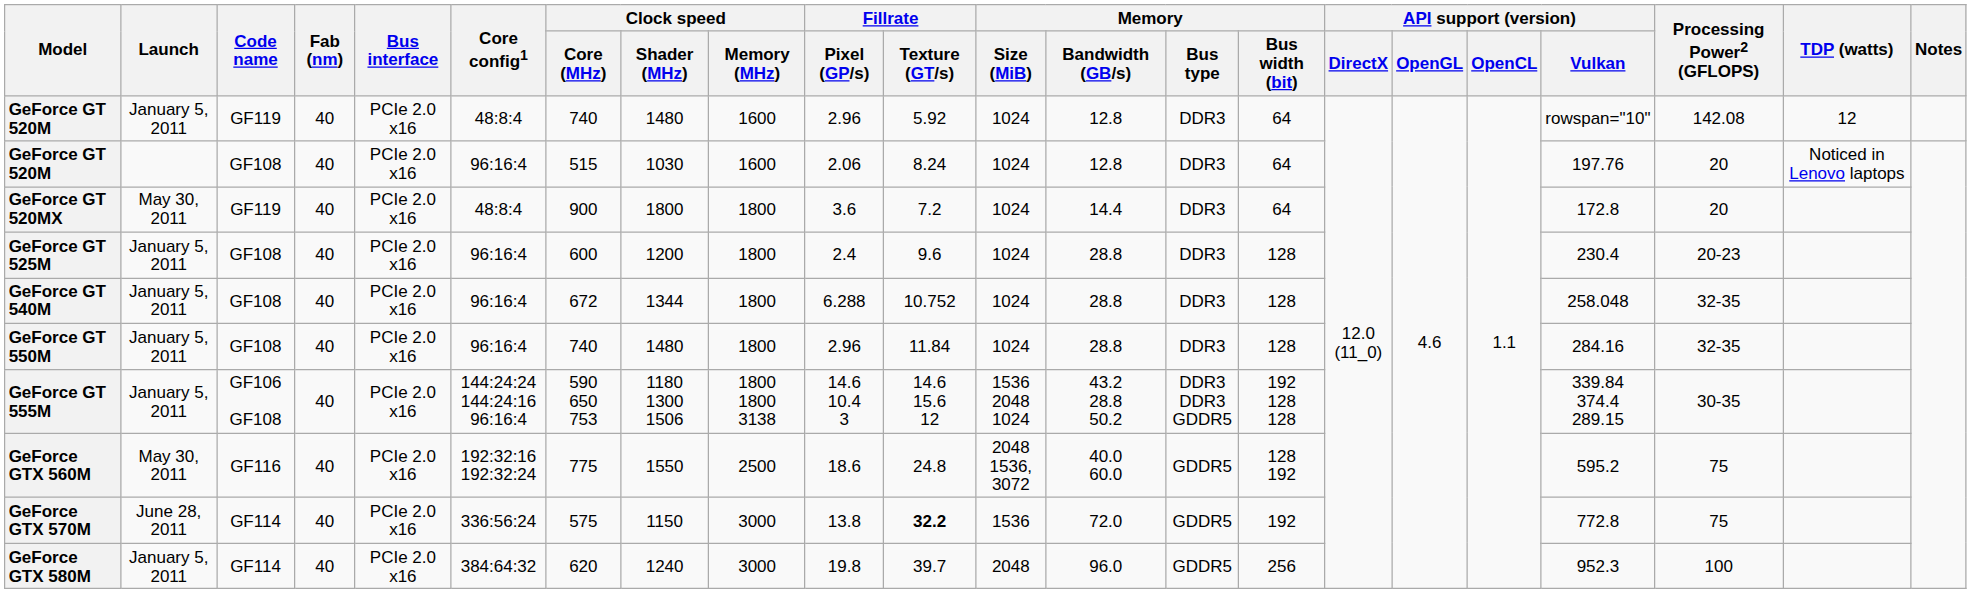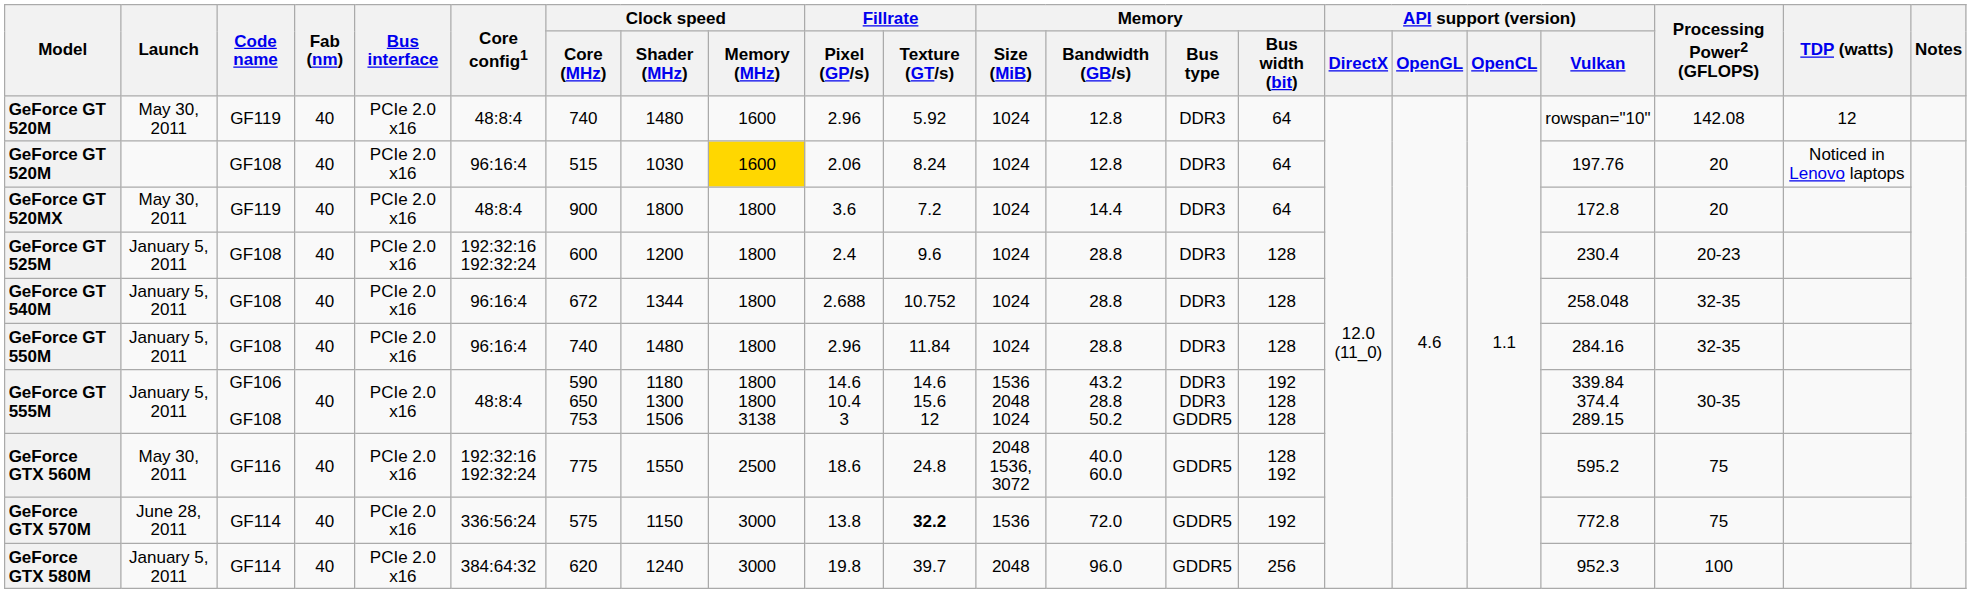(169, 118) January 5, 2011 -> (169, 118) May 30, 2011
(757, 164) no background -> (757, 164) gold background
(498, 255) 96:16:4 -> (498, 255) 192:32:16 192:32:24
(844, 300) 6.288 -> (844, 300) 2.688
(498, 401) 144:24:24 144:24:16 96:16:4 -> (498, 401) 48:8:4
